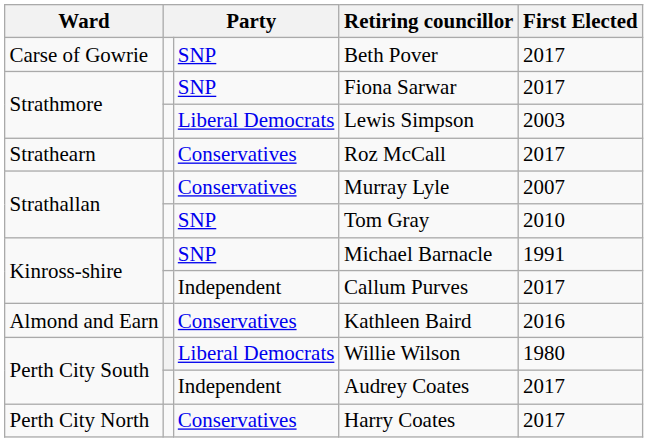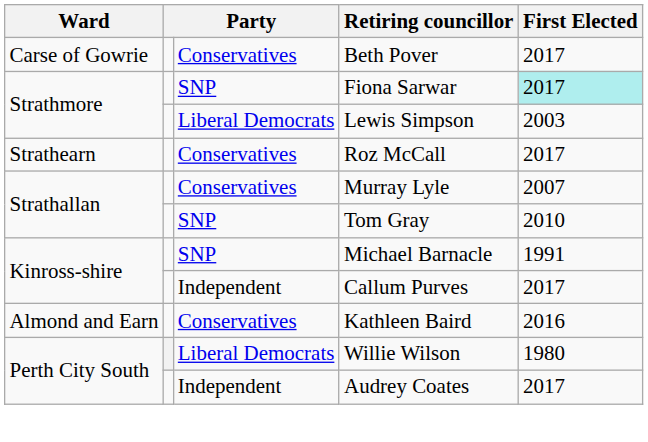(197, 54) SNP -> (237, 54) Conservatives
(544, 87) no background -> (544, 87) paleturquoise background
- row: (400, 420)
